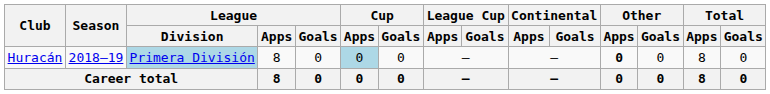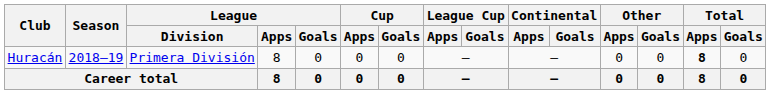(192, 57) lightblue background -> (192, 57) no background
(359, 57) lightblue background -> (359, 57) no background
(619, 57) bold -> (619, 57) normal
(702, 57) normal -> (702, 57) bold
